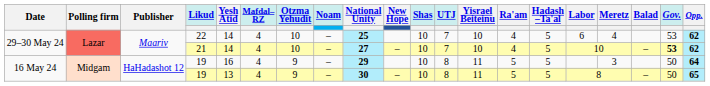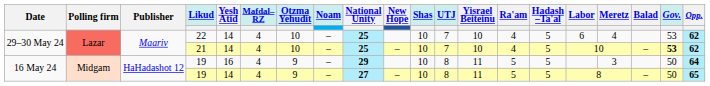(363, 49) 27 -> (363, 49) 25
(228, 75) 13 -> (228, 75) 14
(363, 75) 30 -> (363, 75) 27
